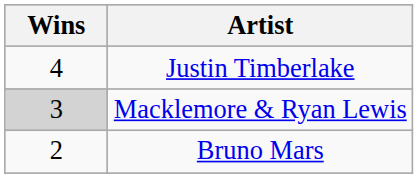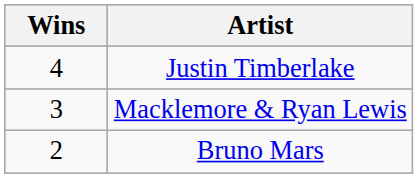(56, 109) lightgrey background -> (56, 109) no background
